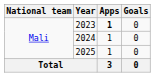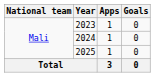(109, 25) bold -> (109, 25) normal
